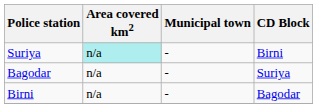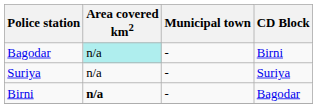(24, 52) Suriya -> (29, 52) Bagodar
(29, 73) Bagodar -> (24, 73) Suriya
(94, 93) normal -> (95, 93) bold
